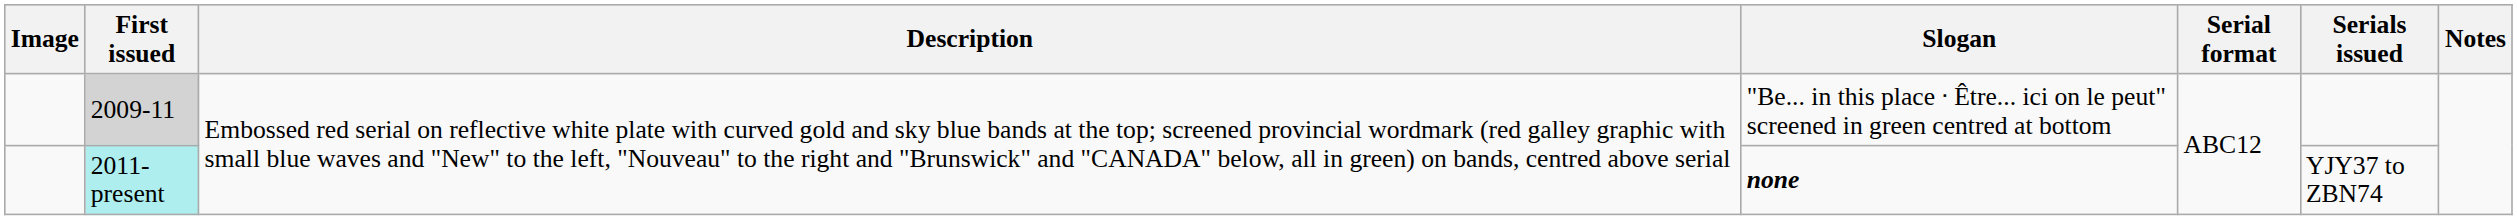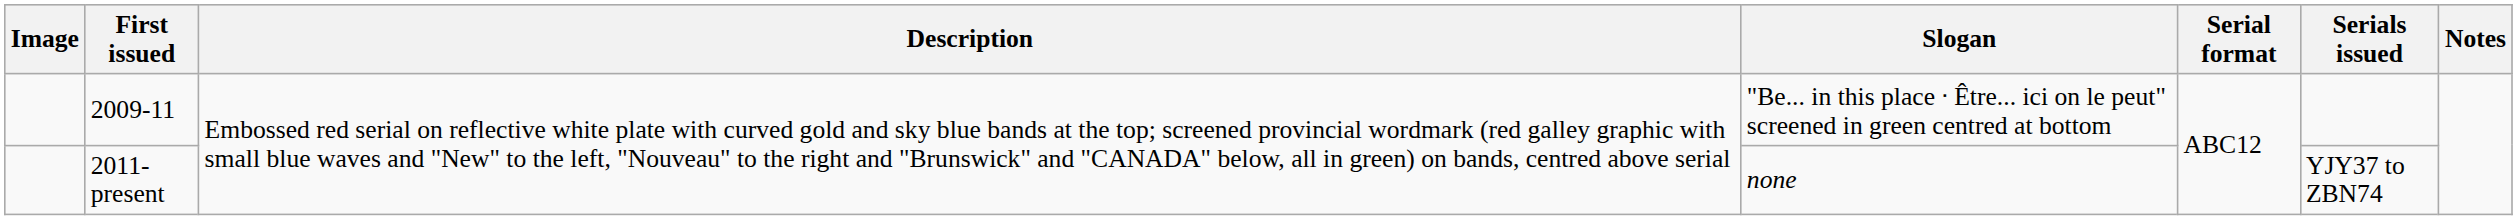(133, 109) lightgrey background -> (133, 109) no background
(128, 179) paleturquoise background -> (128, 179) no background
(1773, 179) bold -> (1772, 179) normal
